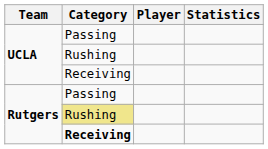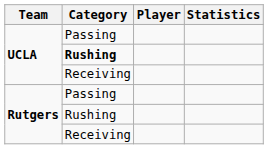(91, 54) normal -> (91, 54) bold
(91, 114) khaki background -> (91, 114) no background
(98, 134) bold -> (98, 134) normal
